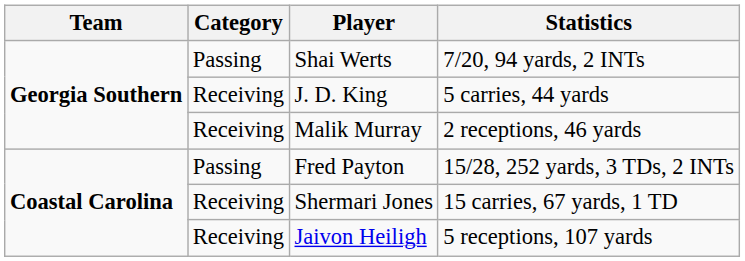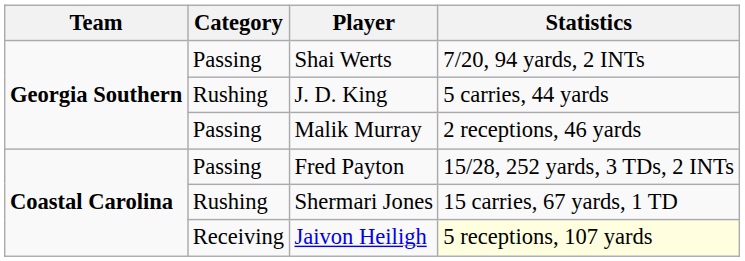(238, 94) Receiving -> (230, 94) Rushing
(238, 130) Receiving -> (227, 130) Passing
(238, 201) Receiving -> (230, 201) Rushing
(548, 237) no background -> (548, 237) lightyellow background
